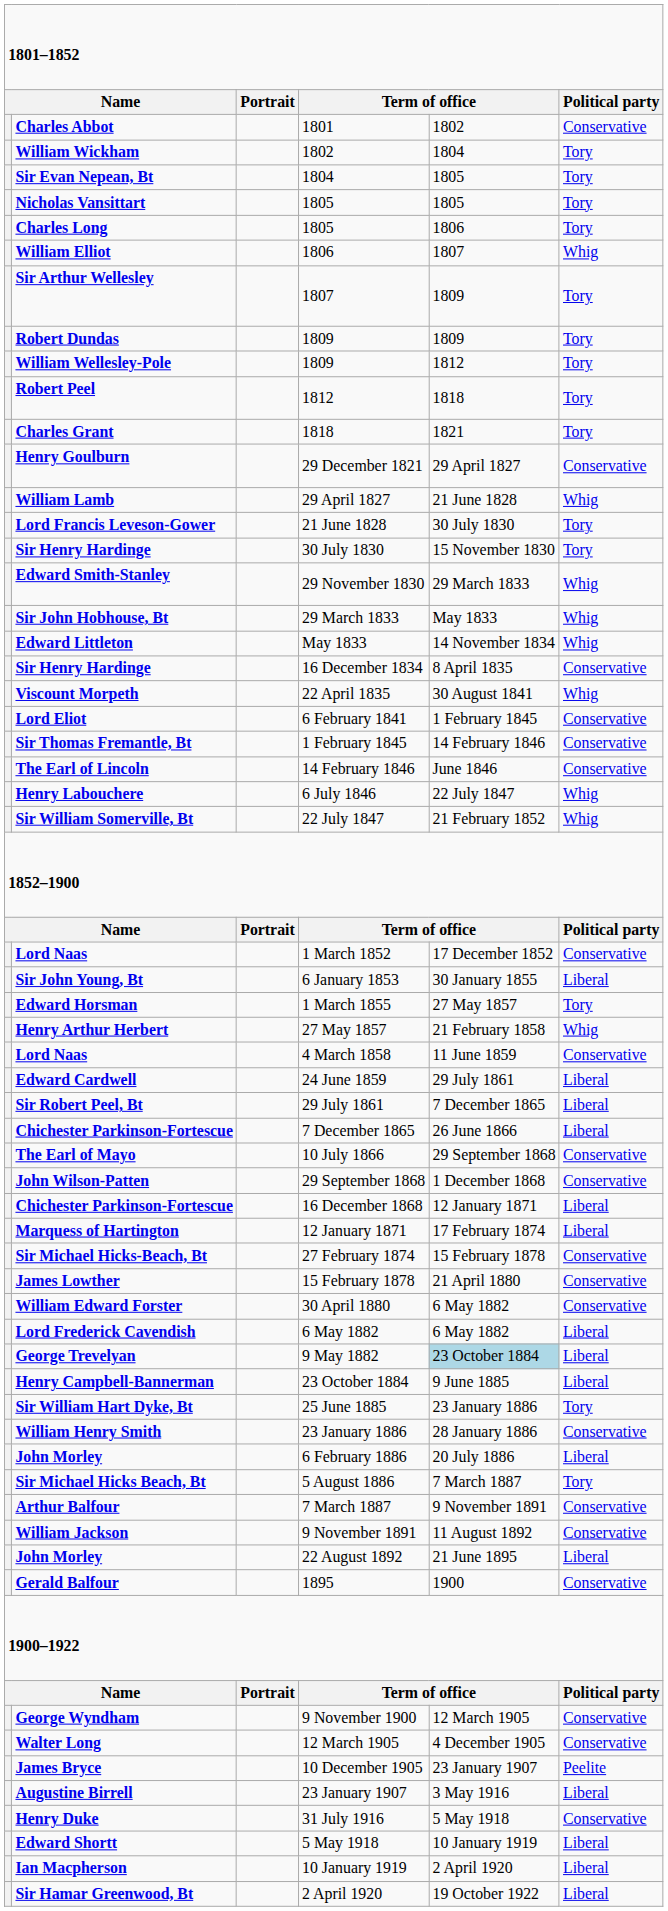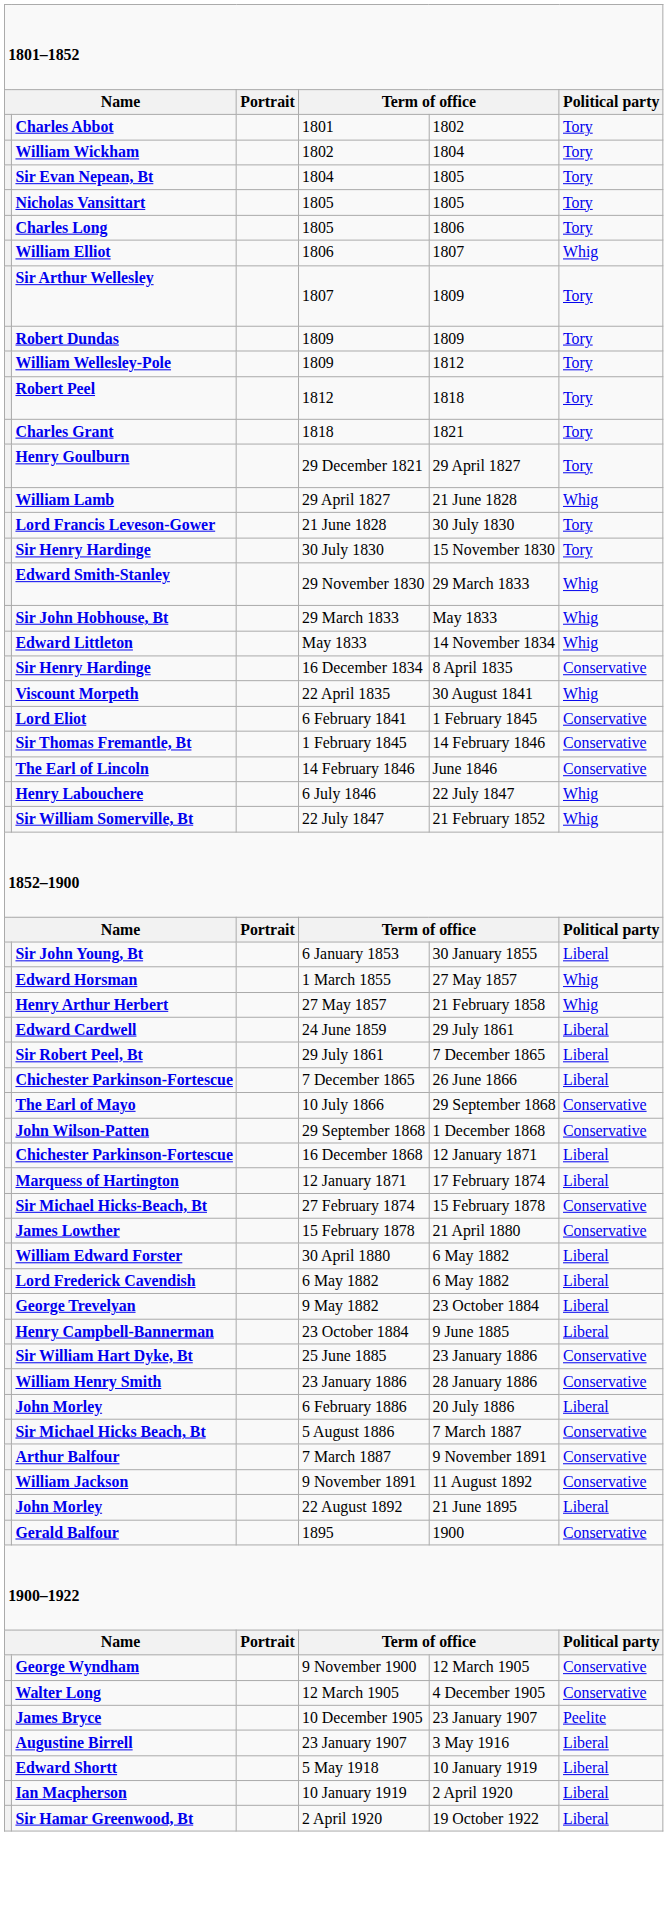(605, 127) Conservative -> (578, 127) Tory
(605, 465) Conservative -> (578, 465) Tory
- row: (51, 954)
(578, 1004) Tory -> (581, 979) Whig
- row: (51, 1055)
(605, 1306) Conservative -> (586, 1255) Liberal
(486, 1356) lightblue background -> (486, 1306) no background
(578, 1406) Tory -> (605, 1356) Conservative
(578, 1482) Tory -> (605, 1431) Conservative
- row: (57, 1818)
